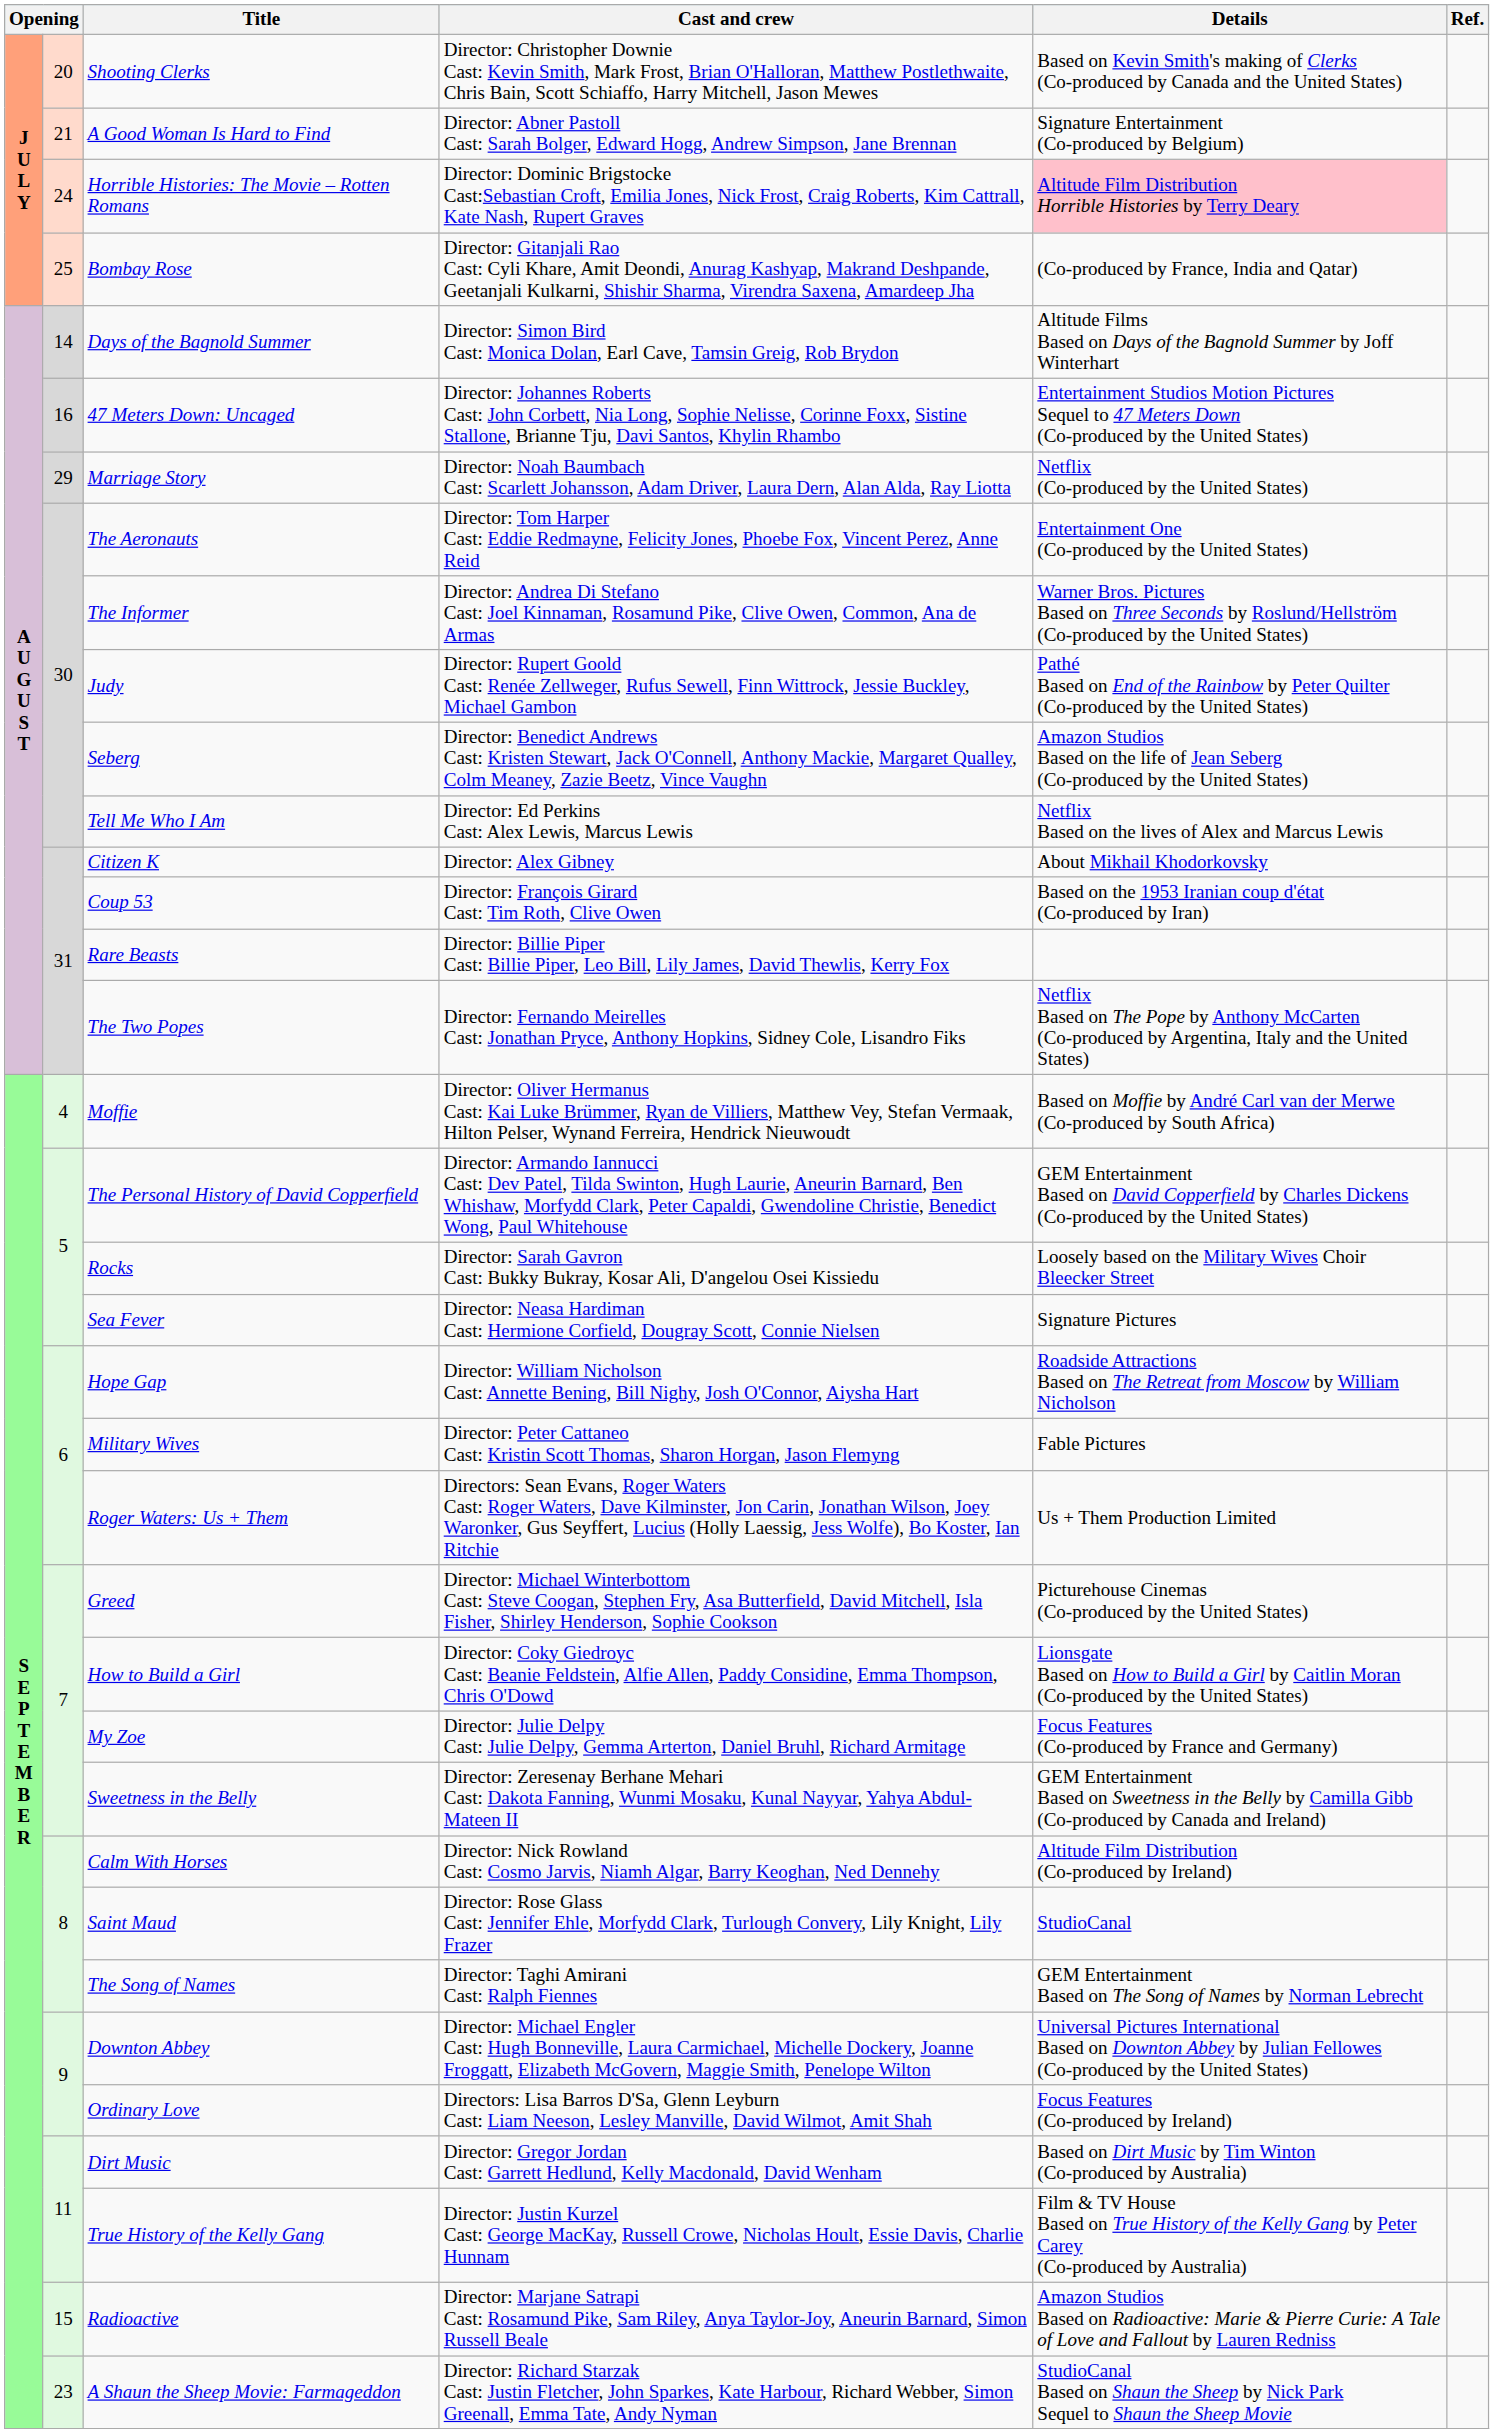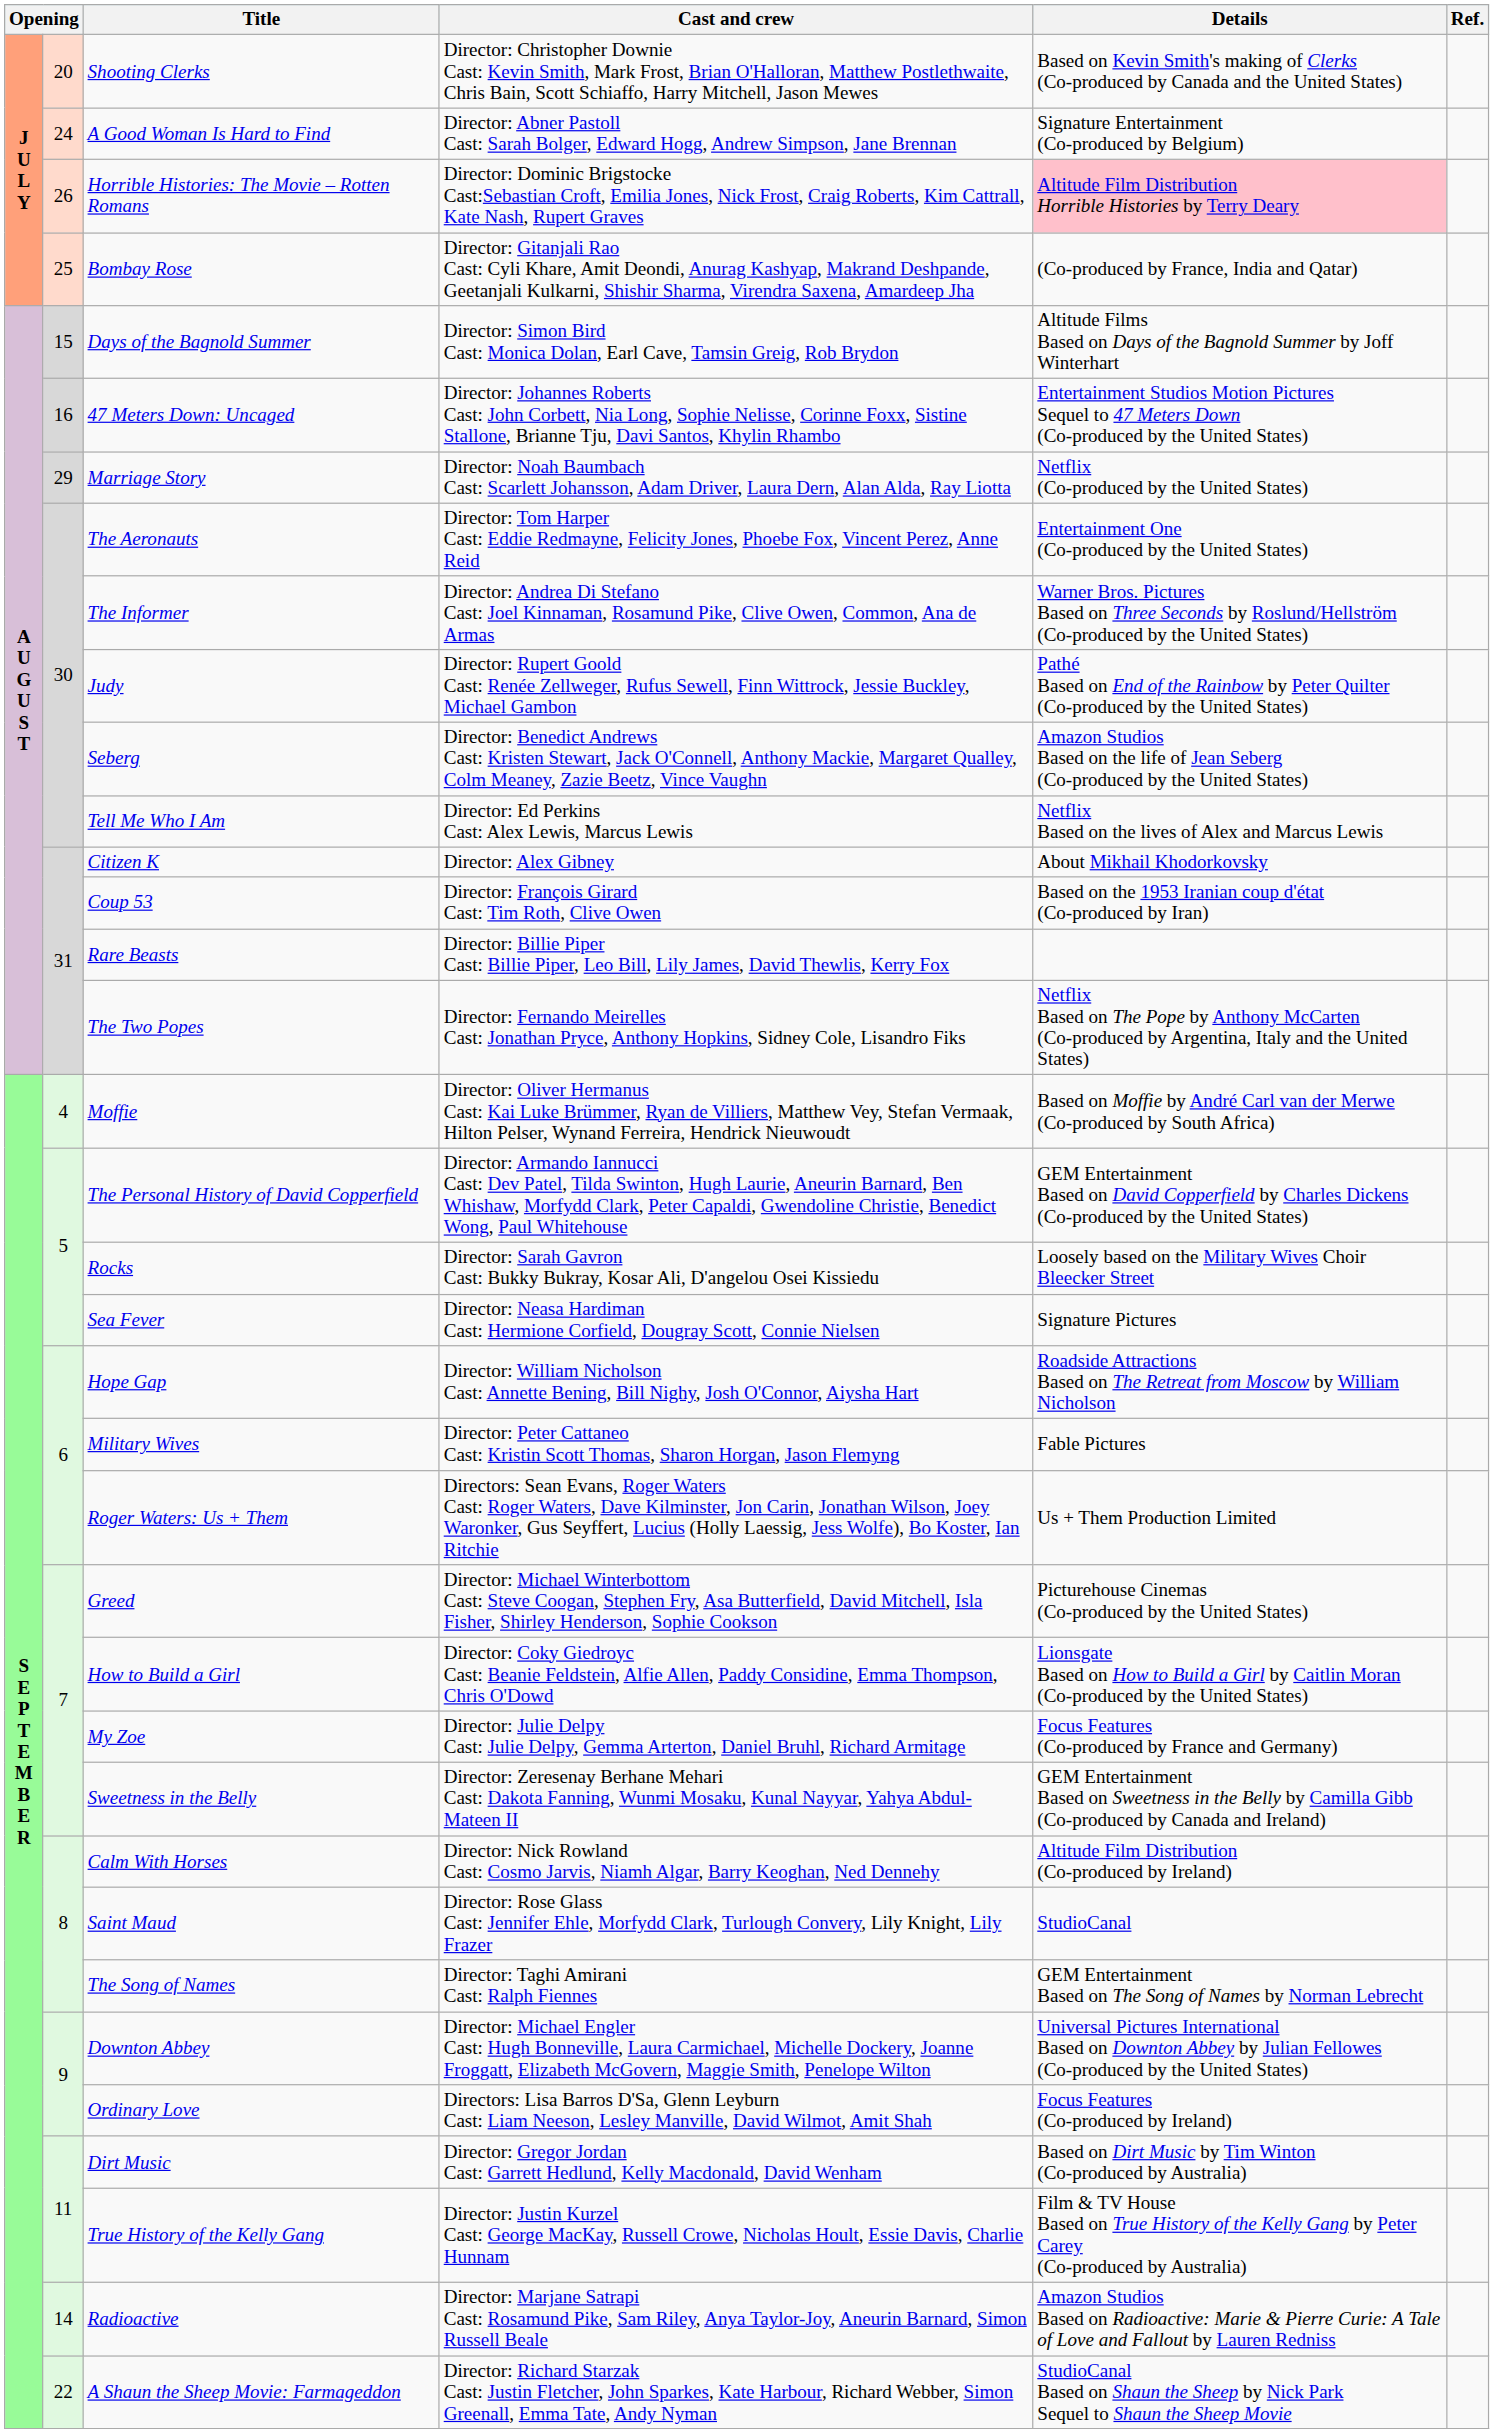(63, 133) 21 -> (63, 133) 24
(63, 195) 24 -> (63, 195) 26
(63, 341) 14 -> (63, 341) 15
(63, 2318) 15 -> (63, 2318) 14
(63, 2391) 23 -> (63, 2391) 22
